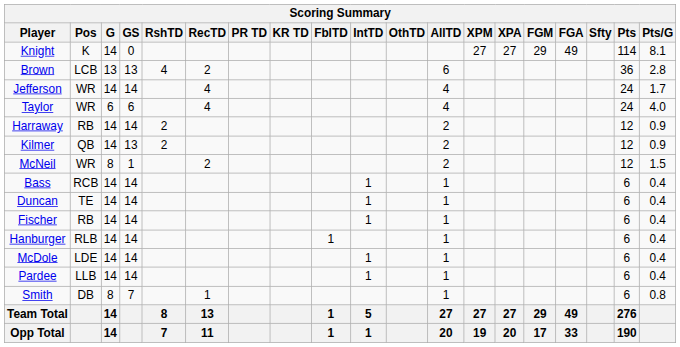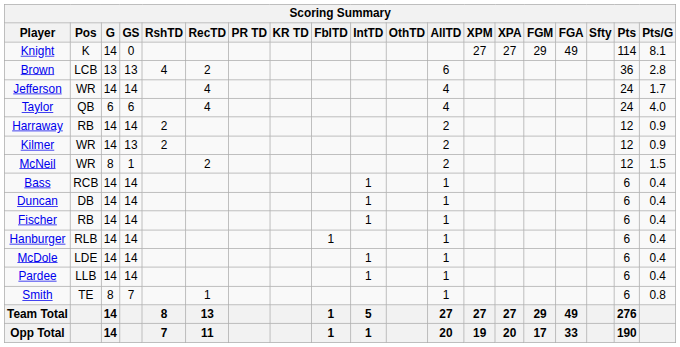(86, 107) WR -> (86, 107) QB
(86, 145) QB -> (86, 145) WR
(86, 201) TE -> (86, 201) DB
(86, 295) DB -> (86, 295) TE
